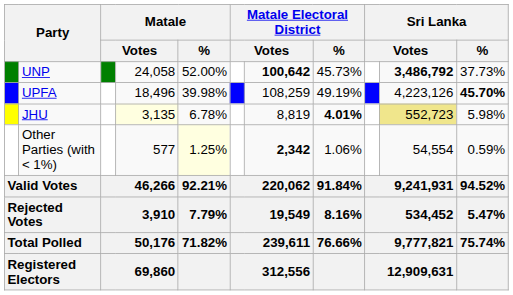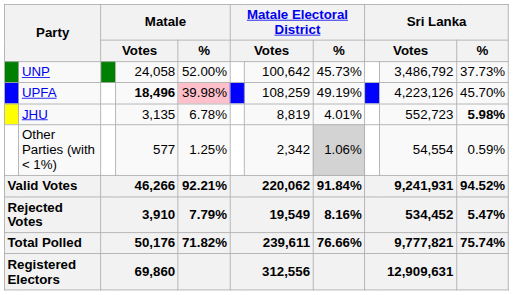(286, 72) bold -> (286, 72) normal
(424, 72) bold -> (424, 72) normal
(155, 93) normal -> (155, 93) bold
(204, 93) no background -> (204, 93) pink background
(483, 93) bold -> (483, 93) normal
(159, 114) lightyellow background -> (159, 114) no background
(343, 114) bold -> (343, 114) normal
(429, 114) khaki background -> (429, 114) no background
(486, 114) normal -> (486, 114) bold
(208, 150) lightyellow background -> (208, 150) no background
(293, 150) bold -> (293, 150) normal
(343, 150) no background -> (343, 150) lightgrey background
